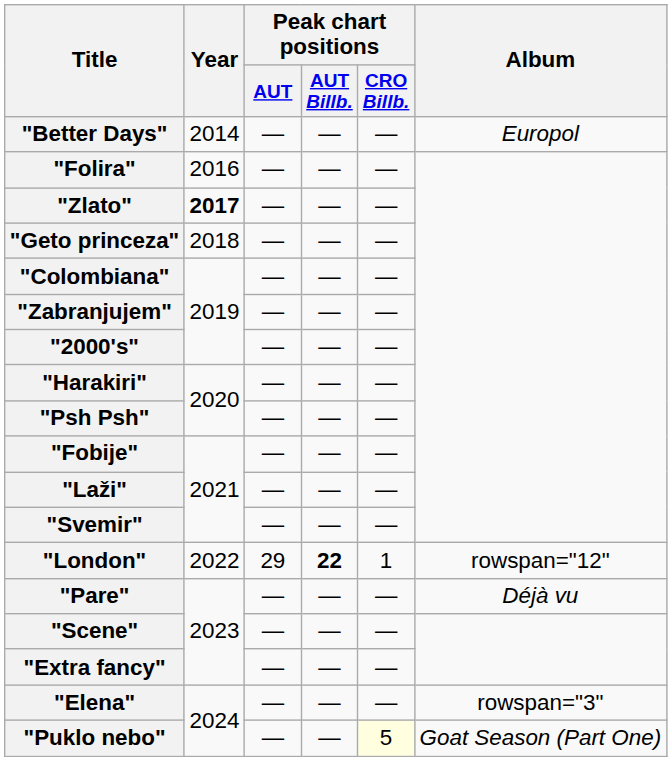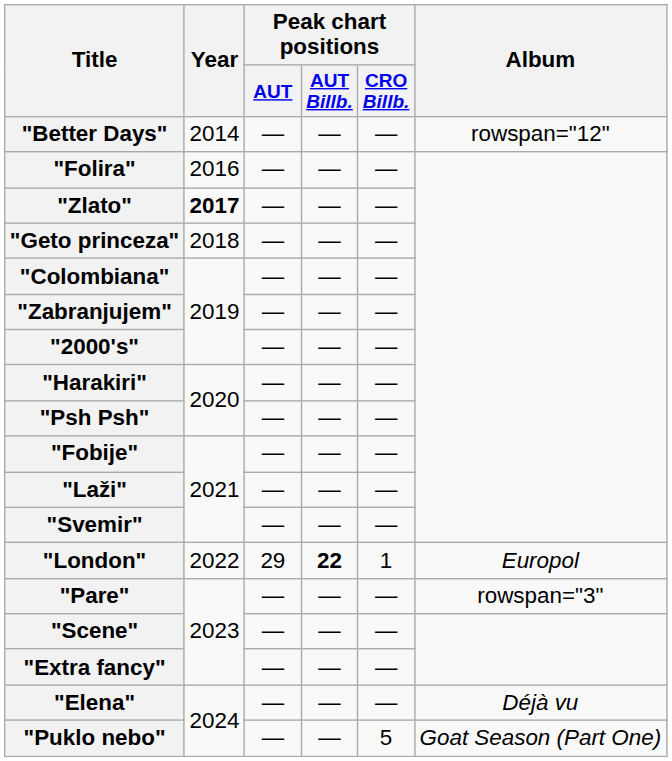(540, 134) Europol -> (540, 134) rowspan="12"
(540, 560) rowspan="12" -> (540, 560) Europol
(540, 595) Déjà vu -> (540, 595) rowspan="3"
(540, 702) rowspan="3" -> (540, 702) Déjà vu
(386, 737) lightyellow background -> (386, 737) no background
